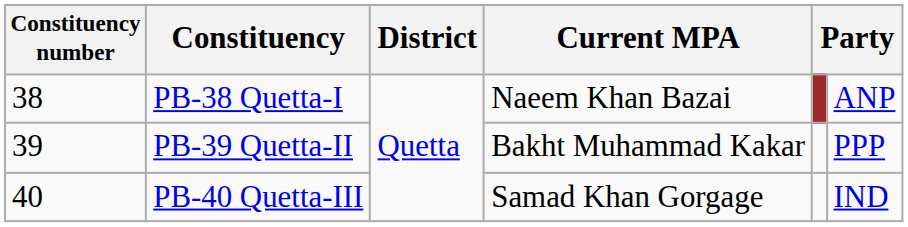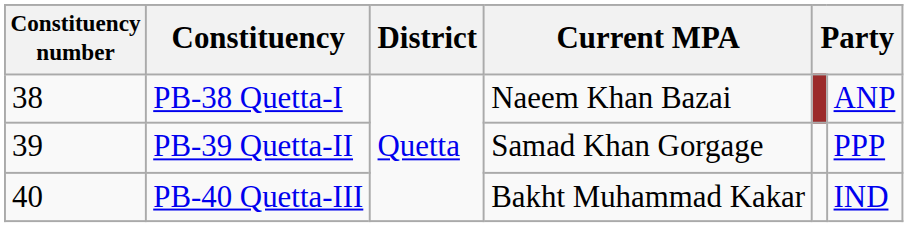(648, 147) Bakht Muhammad Kakar -> (627, 147) Samad Khan Gorgage
(627, 195) Samad Khan Gorgage -> (648, 195) Bakht Muhammad Kakar
